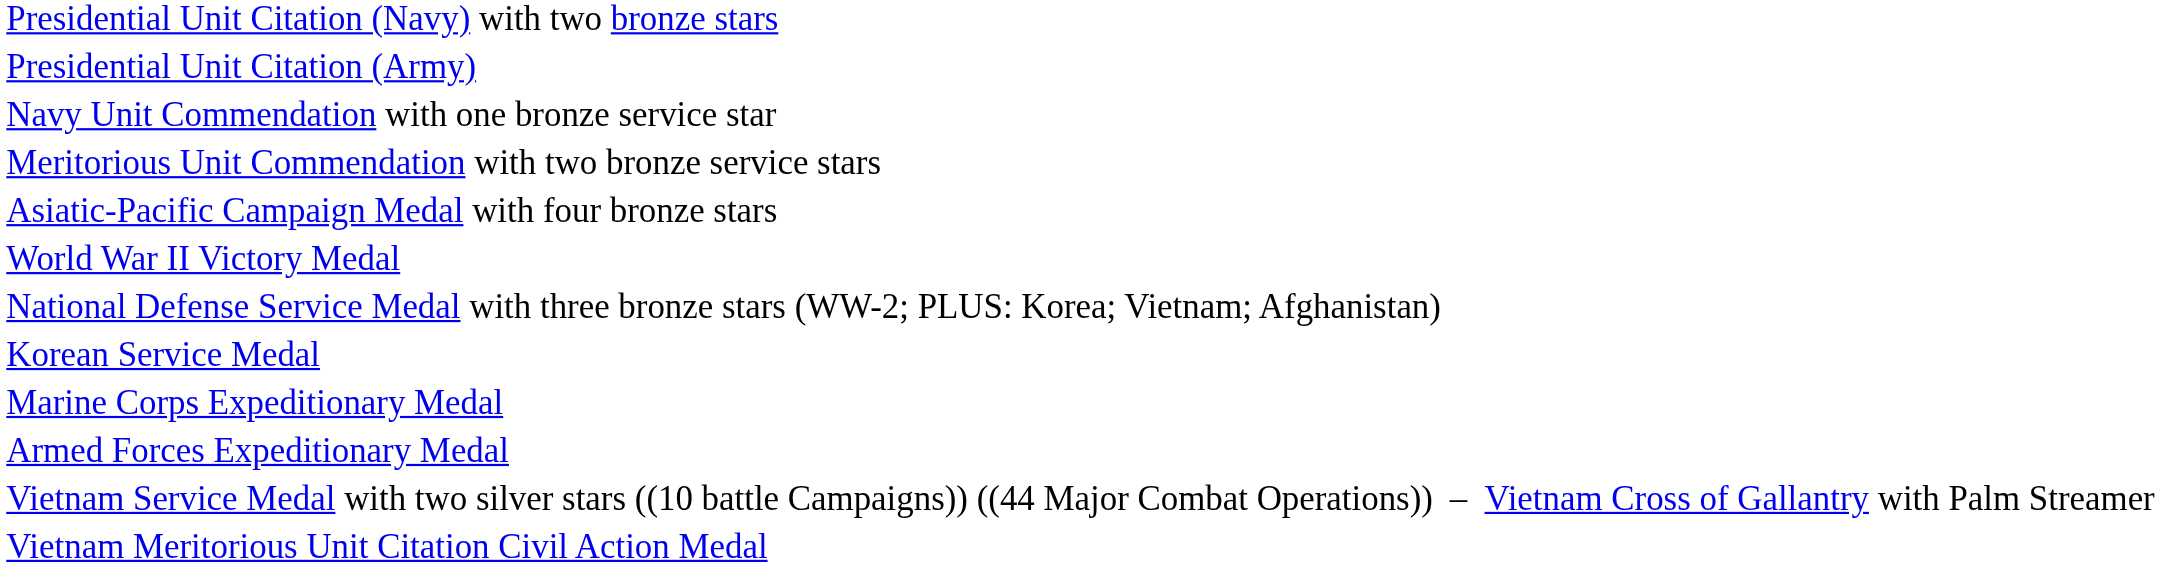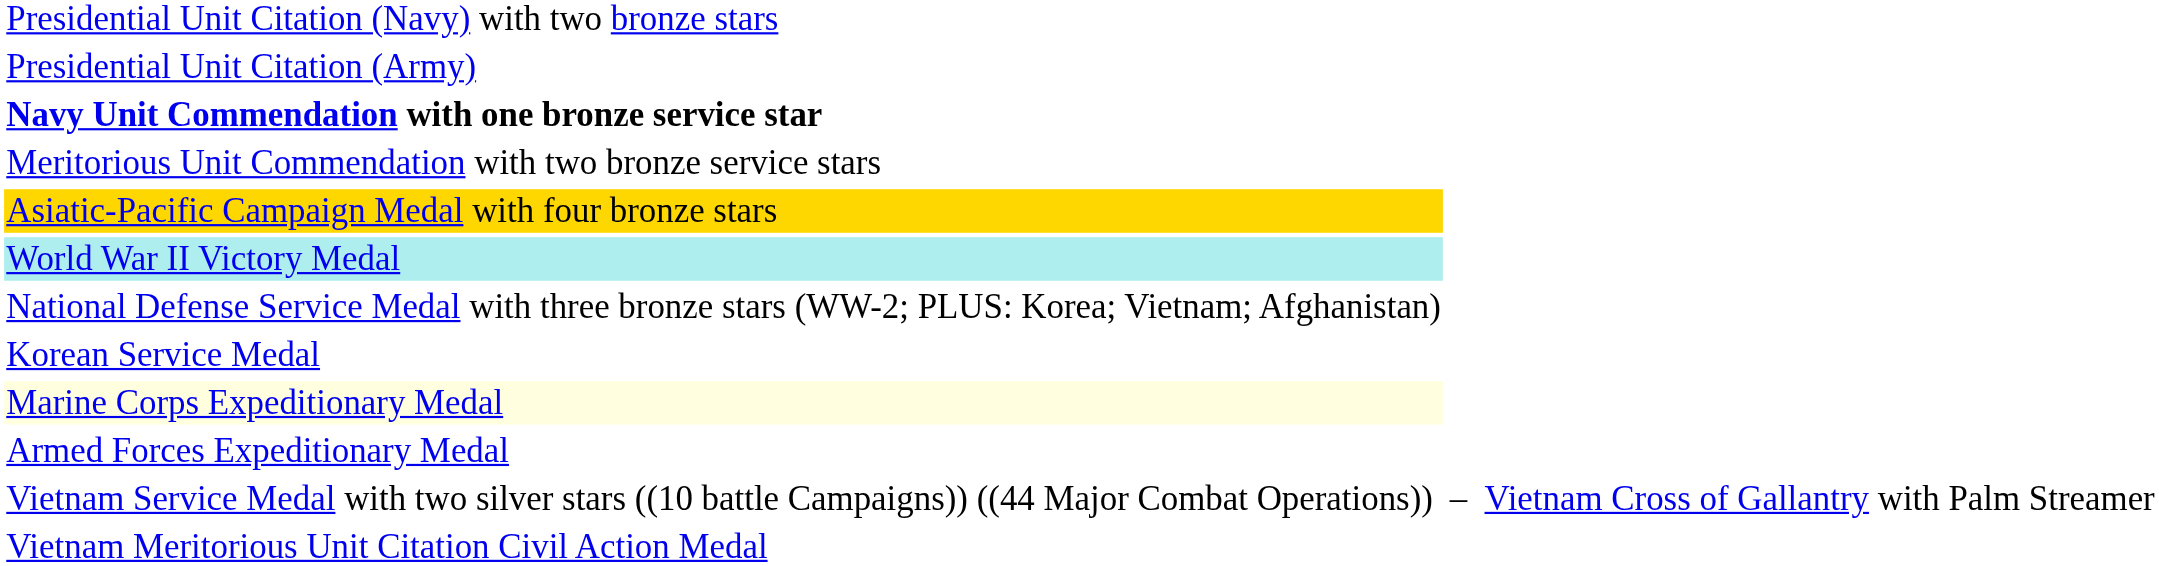(391, 114) normal -> (414, 114) bold
(392, 210) no background -> (392, 210) gold background
(203, 258) no background -> (203, 258) paleturquoise background
(255, 402) no background -> (255, 402) lightyellow background
